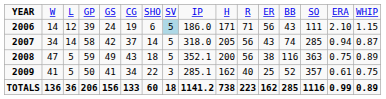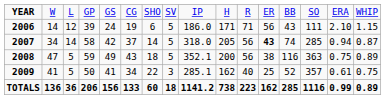(171, 27) lightblue background -> (171, 27) no background
(269, 42) normal -> (269, 42) bold
